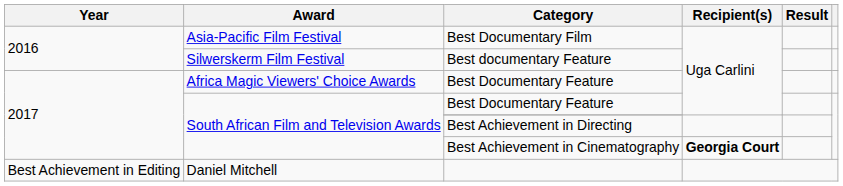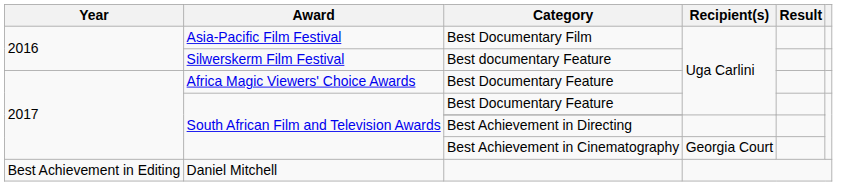(732, 147) bold -> (729, 147) normal
